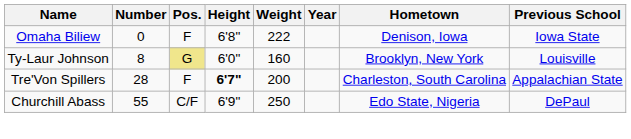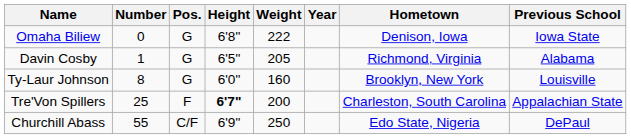(187, 36) F -> (187, 36) G
+ row: (58, 58)
(187, 58) khaki background -> (187, 79) no background
(141, 79) 28 -> (141, 101) 25
